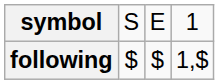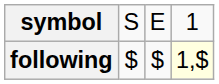(192, 60) no background -> (192, 60) lightyellow background
